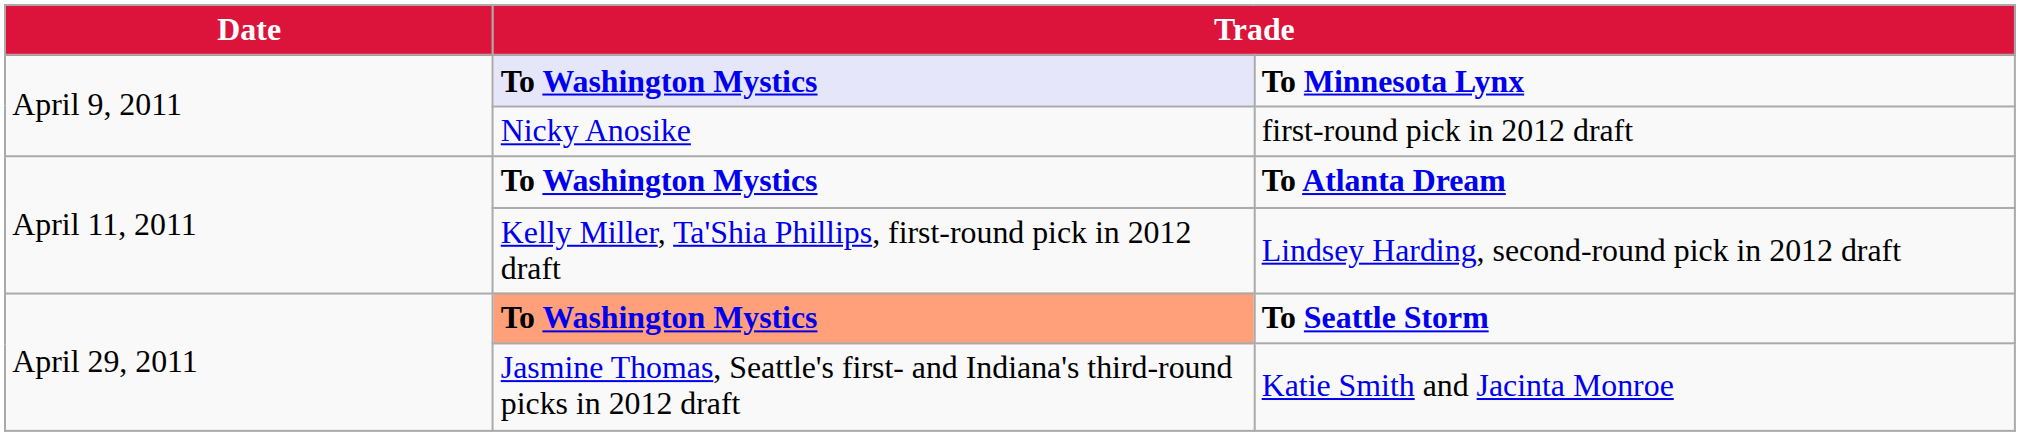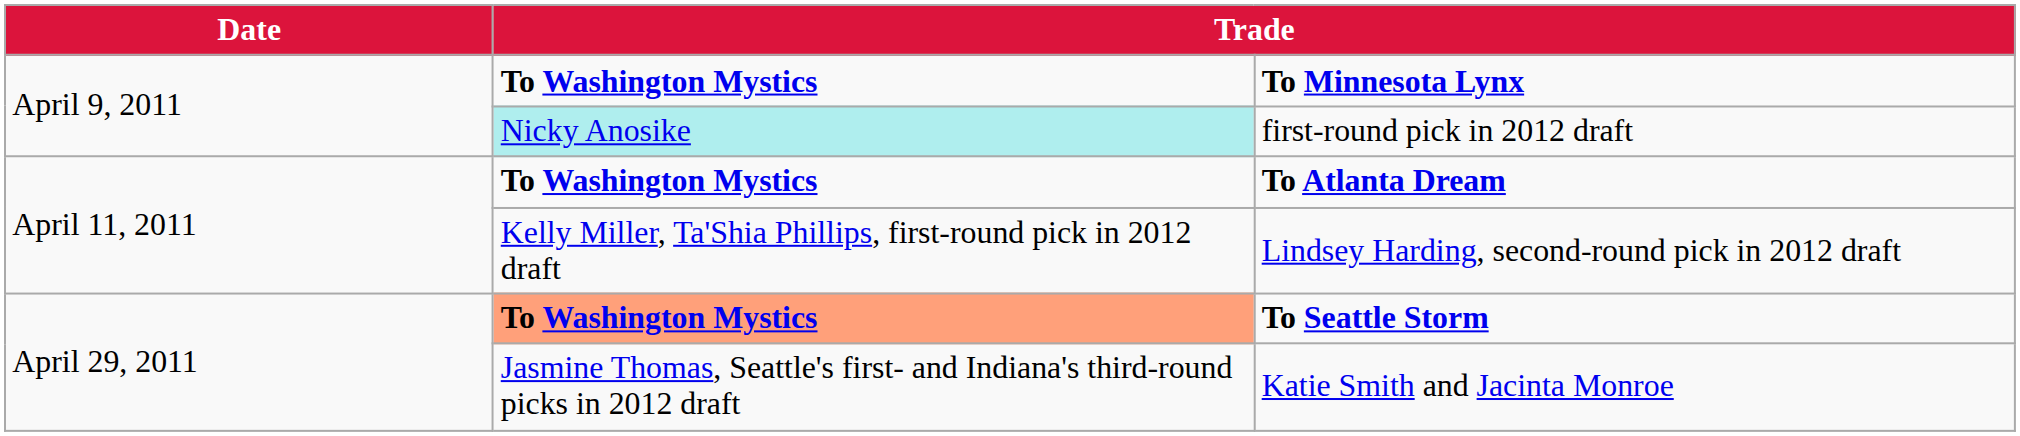(659, 80) lavender background -> (659, 80) no background
(596, 130) no background -> (596, 130) paleturquoise background
